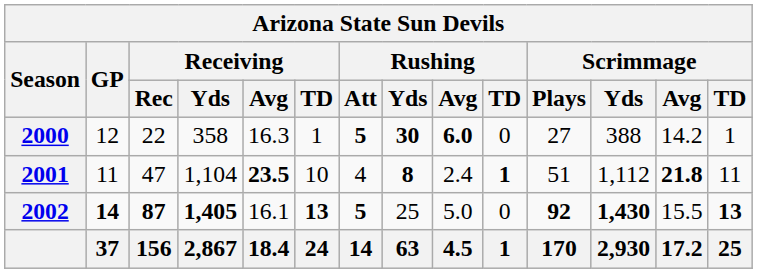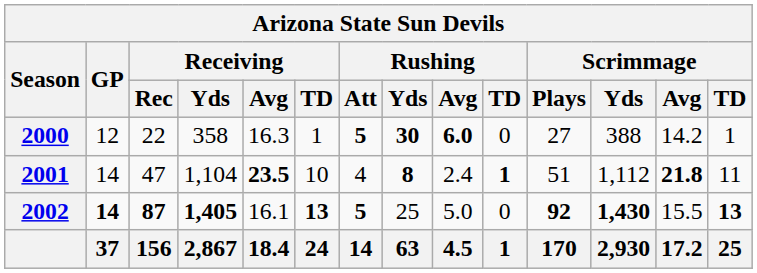(107, 173) 11 -> (107, 173) 14
